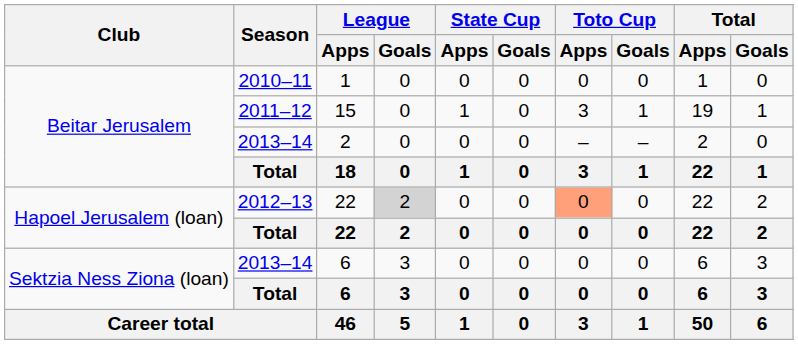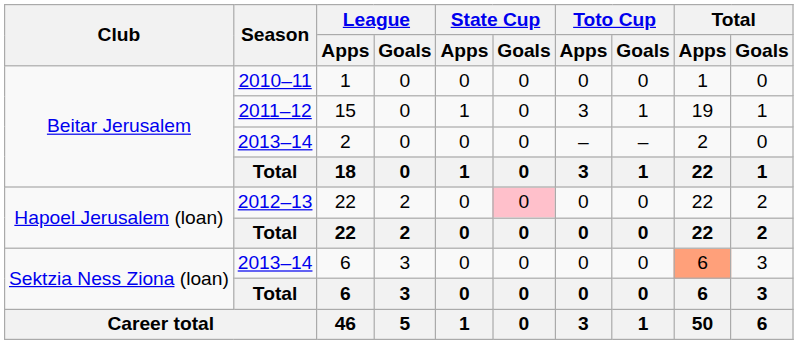(405, 202) lightgrey background -> (405, 202) no background
(524, 202) no background -> (524, 202) pink background
(583, 202) lightsalmon background -> (583, 202) no background
(703, 263) no background -> (703, 263) lightsalmon background
